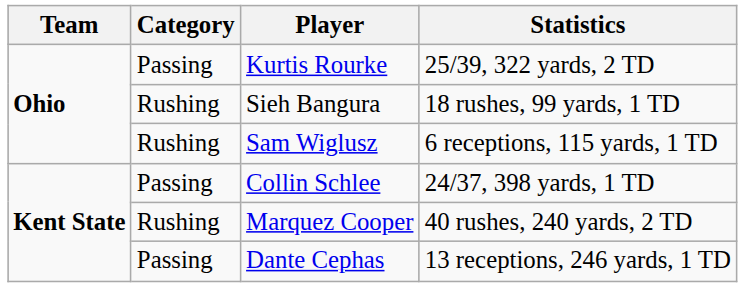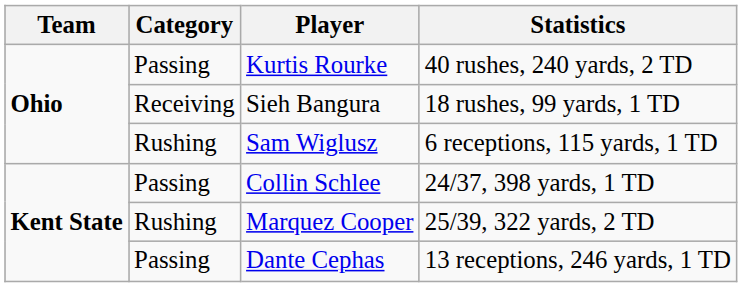(540, 64) 25/39, 322 yards, 2 TD -> (559, 64) 40 rushes, 240 yards, 2 TD
(178, 103) Rushing -> (184, 103) Receiving
(559, 221) 40 rushes, 240 yards, 2 TD -> (540, 221) 25/39, 322 yards, 2 TD
